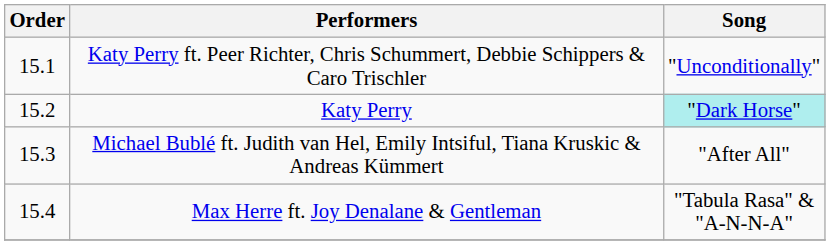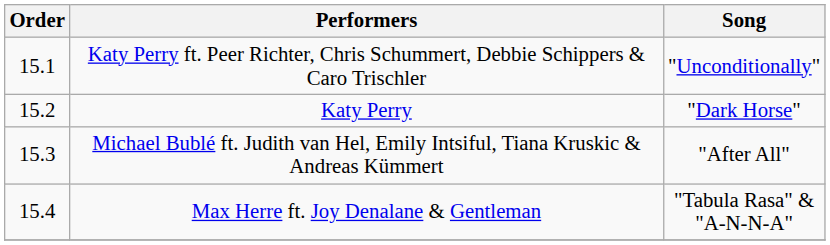(744, 110) paleturquoise background -> (744, 110) no background
